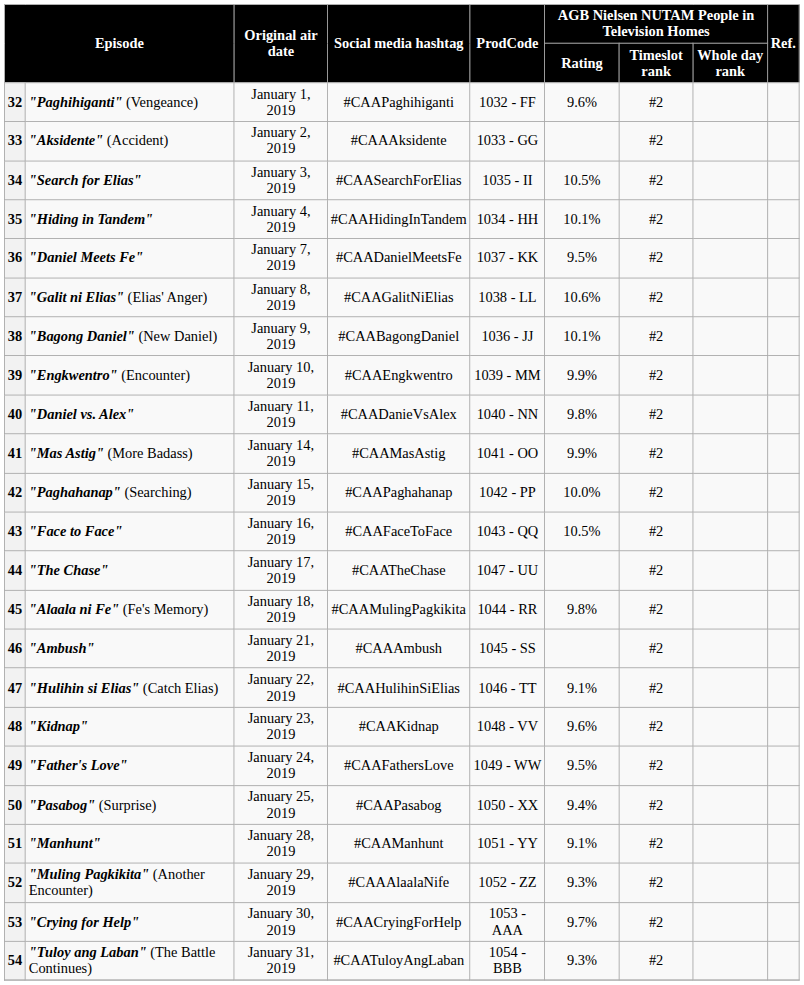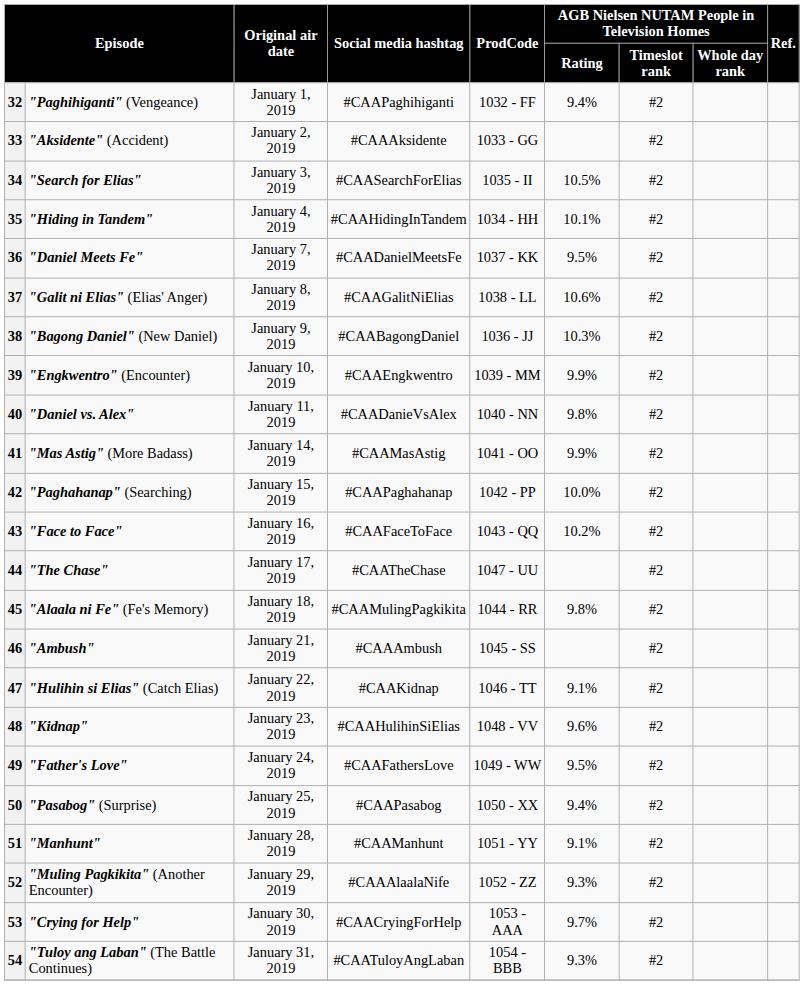(582, 102) 9.6% -> (582, 102) 9.4%
(582, 336) 10.1% -> (582, 336) 10.3%
(582, 531) 10.5% -> (582, 531) 10.2%
(399, 687) #CAAHulihinSiElias -> (399, 687) #CAAKidnap
(399, 726) #CAAKidnap -> (399, 726) #CAAHulihinSiElias
